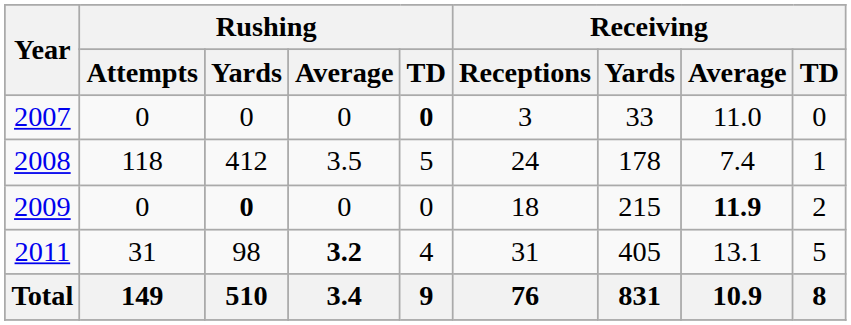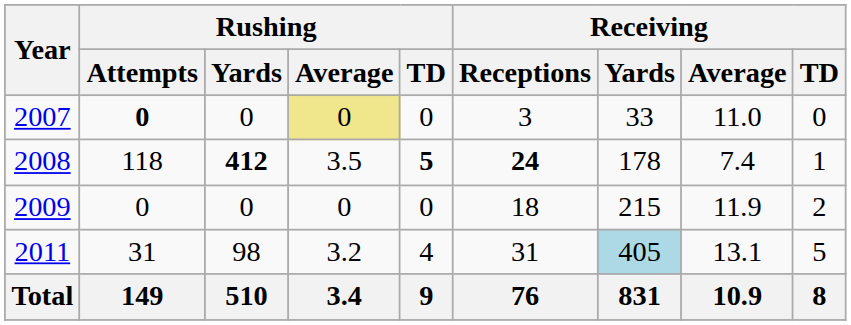(142, 116) normal -> (142, 116) bold
(344, 116) no background -> (344, 116) khaki background
(426, 116) bold -> (426, 116) normal
(247, 161) normal -> (247, 161) bold
(426, 161) normal -> (426, 161) bold
(525, 161) normal -> (525, 161) bold
(247, 206) bold -> (247, 206) normal
(737, 206) bold -> (737, 206) normal
(344, 251) bold -> (344, 251) normal
(640, 251) no background -> (640, 251) lightblue background
